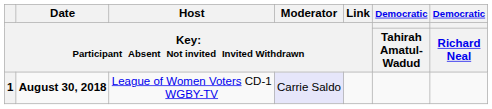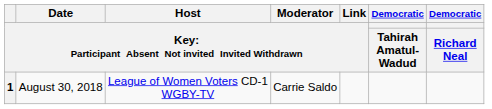(63, 87) bold -> (61, 87) normal
(309, 87) lavender background -> (305, 87) no background
